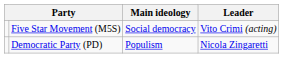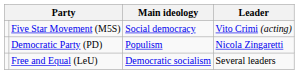+ row: (54, 61)
